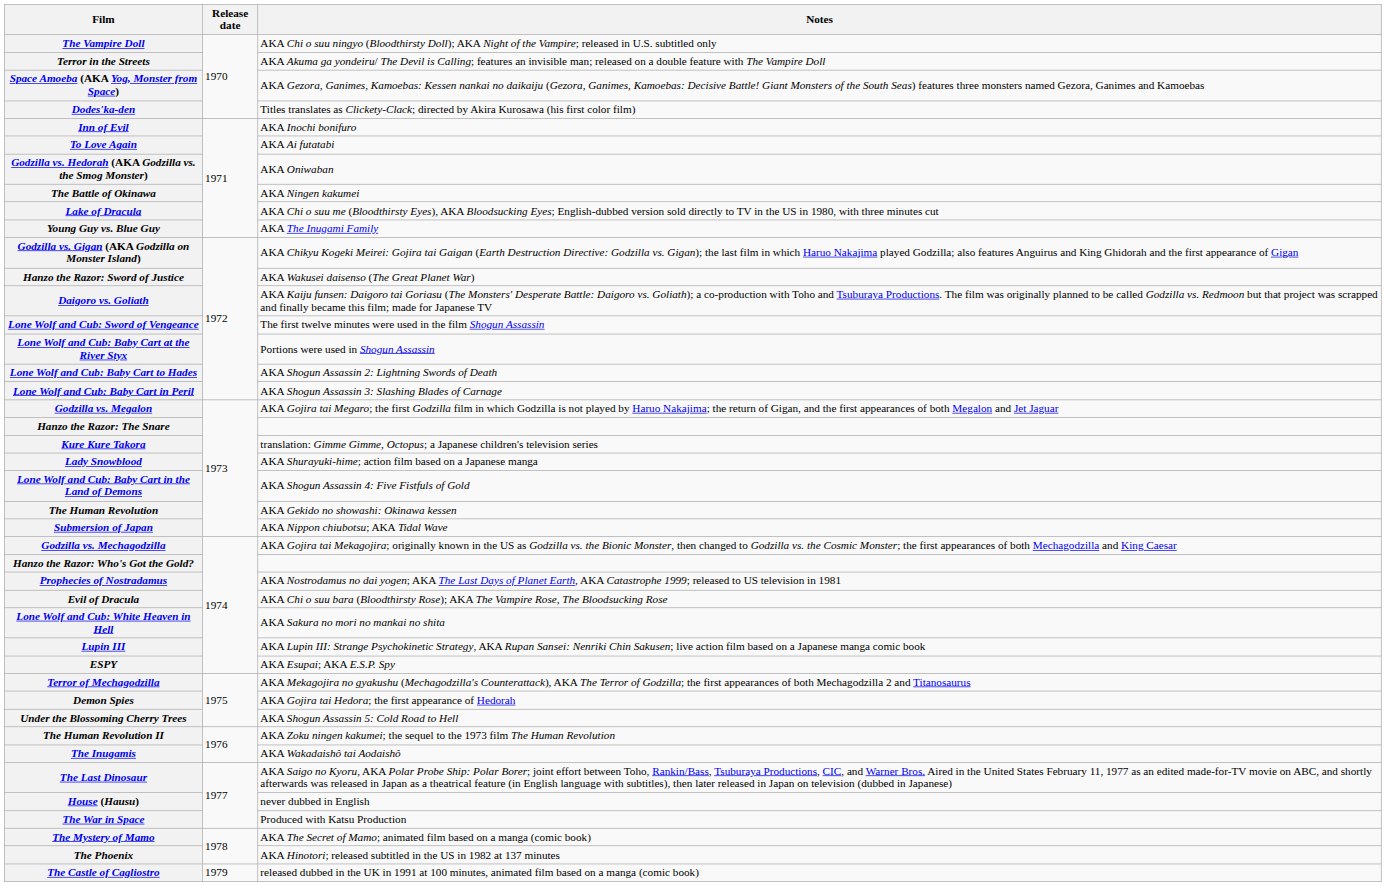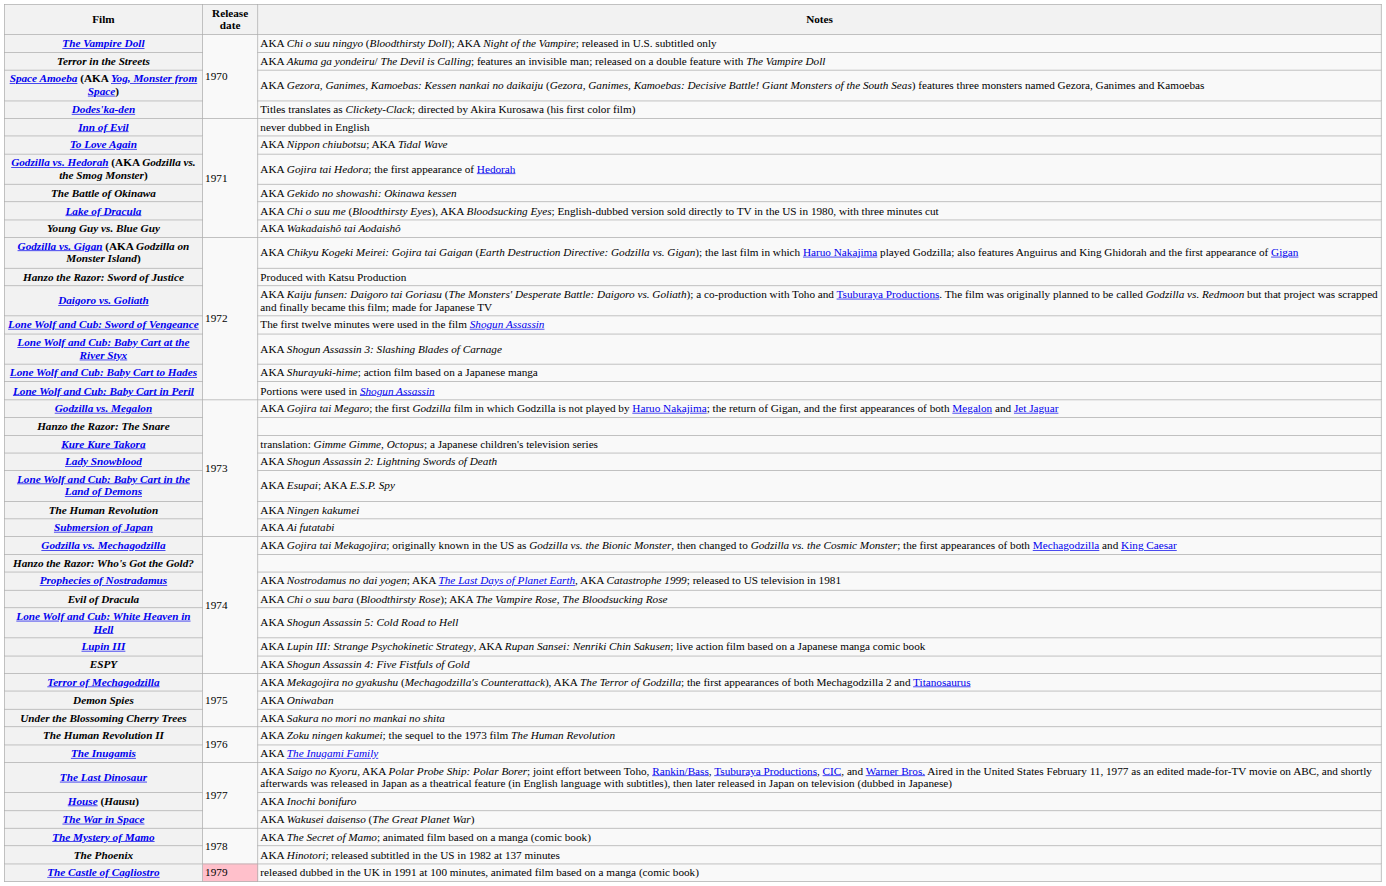(308, 127) AKA Inochi bonifuro -> (315, 127) never dubbed in English
(297, 145) AKA Ai futatabi -> (354, 145) AKA Nippon chiubotsu; AKA Tidal Wave
(297, 169) AKA Oniwaban -> (388, 169) AKA Gojira tai Hedora; the first appearance of Hedorah
(310, 193) AKA Ningen kakumei -> (359, 193) AKA Gekido no showashi: Okinawa kessen
(319, 228) AKA The Inugami Family -> (331, 228) AKA Wakadaishô tai Aodaishô
(367, 276) AKA Wakusei daisenso (The Great Planet War) -> (333, 276) Produced with Katsu Production
(348, 349) Portions were used in Shogun Assassin -> (381, 349) AKA Shogun Assassin 3: Slashing Blades of Carnage
(379, 373) AKA Shogun Assassin 2: Lightning Swords of Death -> (399, 373) AKA Shurayuki-hime; action film based on a Japanese manga
(381, 390) AKA Shogun Assassin 3: Slashing Blades of Carnage -> (348, 390) Portions were used in Shogun Assassin
(399, 461) AKA Shurayuki-hime; action film based on a Japanese manga -> (379, 461) AKA Shogun Assassin 2: Lightning Swords of Death
(365, 486) AKA Shogun Assassin 4: Five Fistfuls of Gold -> (328, 486) AKA Esupai; AKA E.S.P. Spy
(359, 510) AKA Gekido no showashi: Okinawa kessen -> (310, 510) AKA Ningen kakumei
(354, 527) AKA Nippon chiubotsu; AKA Tidal Wave -> (297, 527) AKA Ai futatabi
(353, 622) AKA Sakura no mori no mankai no shita -> (359, 622) AKA Shogun Assassin 5: Cold Road to Hell
(328, 664) AKA Esupai; AKA E.S.P. Spy -> (365, 664) AKA Shogun Assassin 4: Five Fistfuls of Gold
(388, 700) AKA Gojira tai Hedora; the first appearance of Hedorah -> (297, 700) AKA Oniwaban
(359, 718) AKA Shogun Assassin 5: Cold Road to Hell -> (353, 718) AKA Sakura no mori no mankai no shita
(331, 753) AKA Wakadaishô tai Aodaishô -> (319, 753) AKA The Inugami Family
(315, 801) never dubbed in English -> (308, 801) AKA Inochi bonifuro
(333, 819) Produced with Katsu Production -> (367, 819) AKA Wakusei daisenso (The Great Planet War)
(216, 872) no background -> (216, 872) pink background
